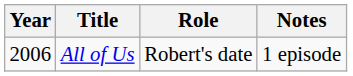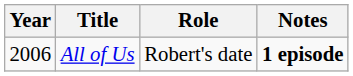(302, 53) normal -> (303, 53) bold
